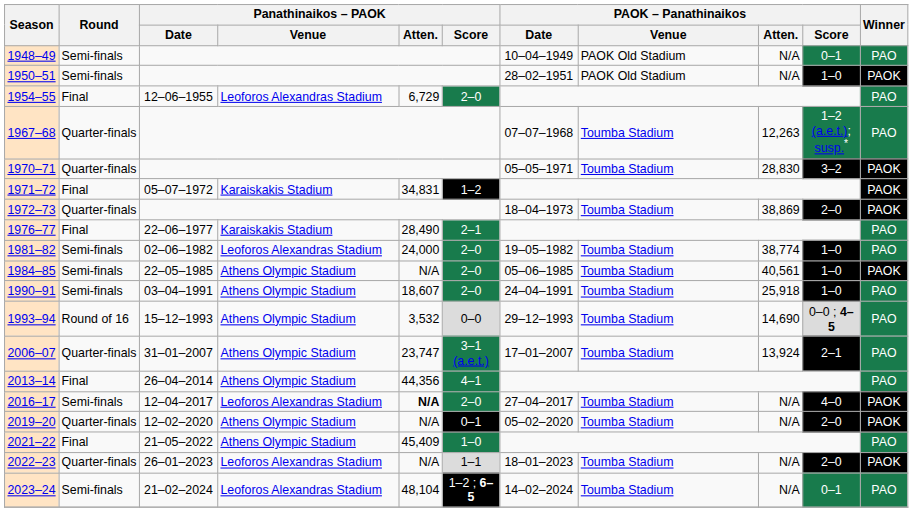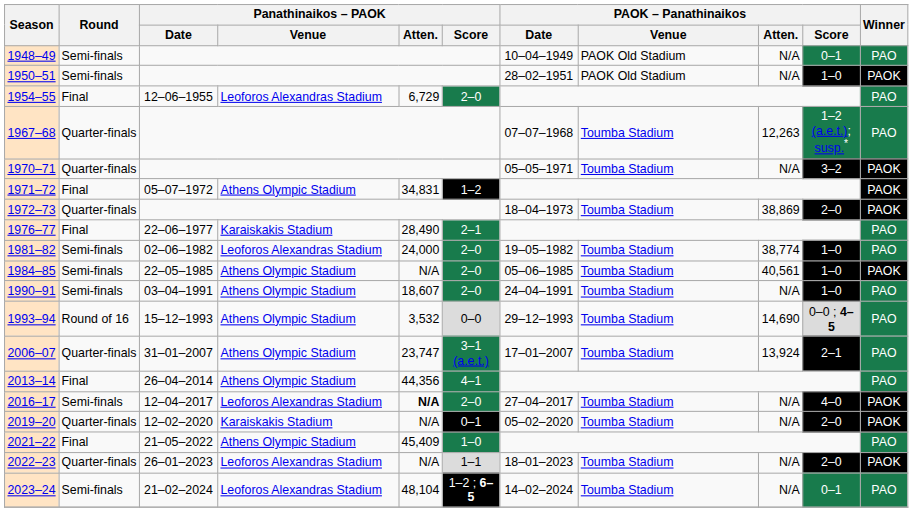(781, 169) 28,830 -> (789, 169) N/A
(276, 189) Karaiskakis Stadium -> (288, 189) Athens Olympic Stadium
(781, 291) 25,918 -> (789, 291) N/A
(288, 422) Athens Olympic Stadium -> (276, 422) Karaiskakis Stadium
